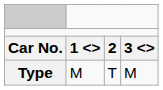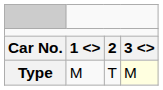(130, 72) no background -> (130, 72) lightyellow background
